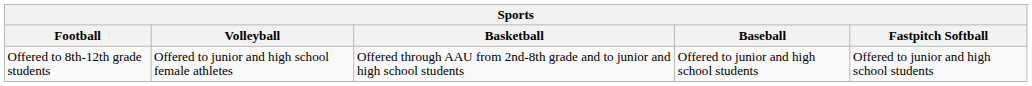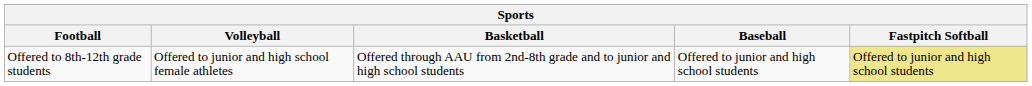(922, 63) no background -> (922, 63) khaki background
